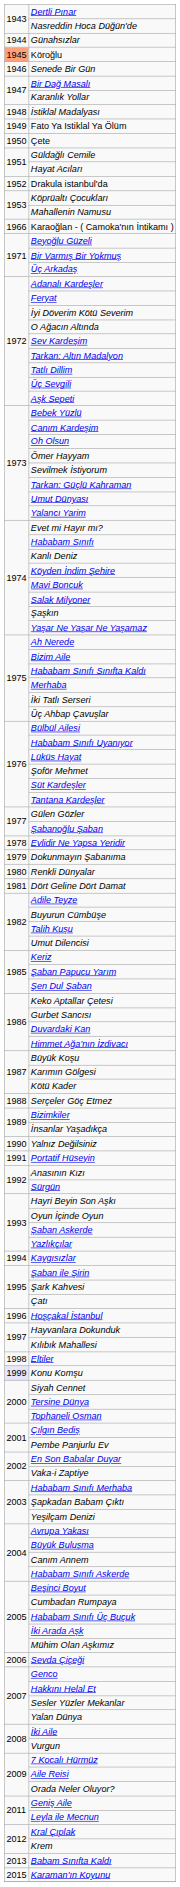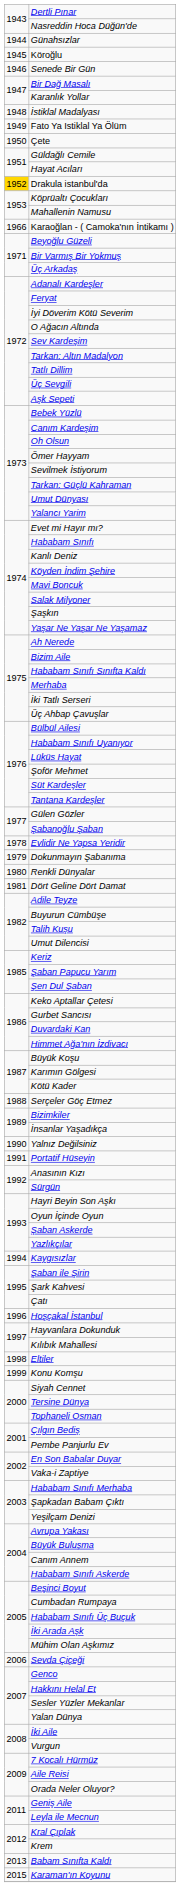(17, 55) lightsalmon background -> (17, 55) no background
(17, 184) no background -> (17, 184) gold background
(17, 1373) lavender background -> (17, 1373) no background
